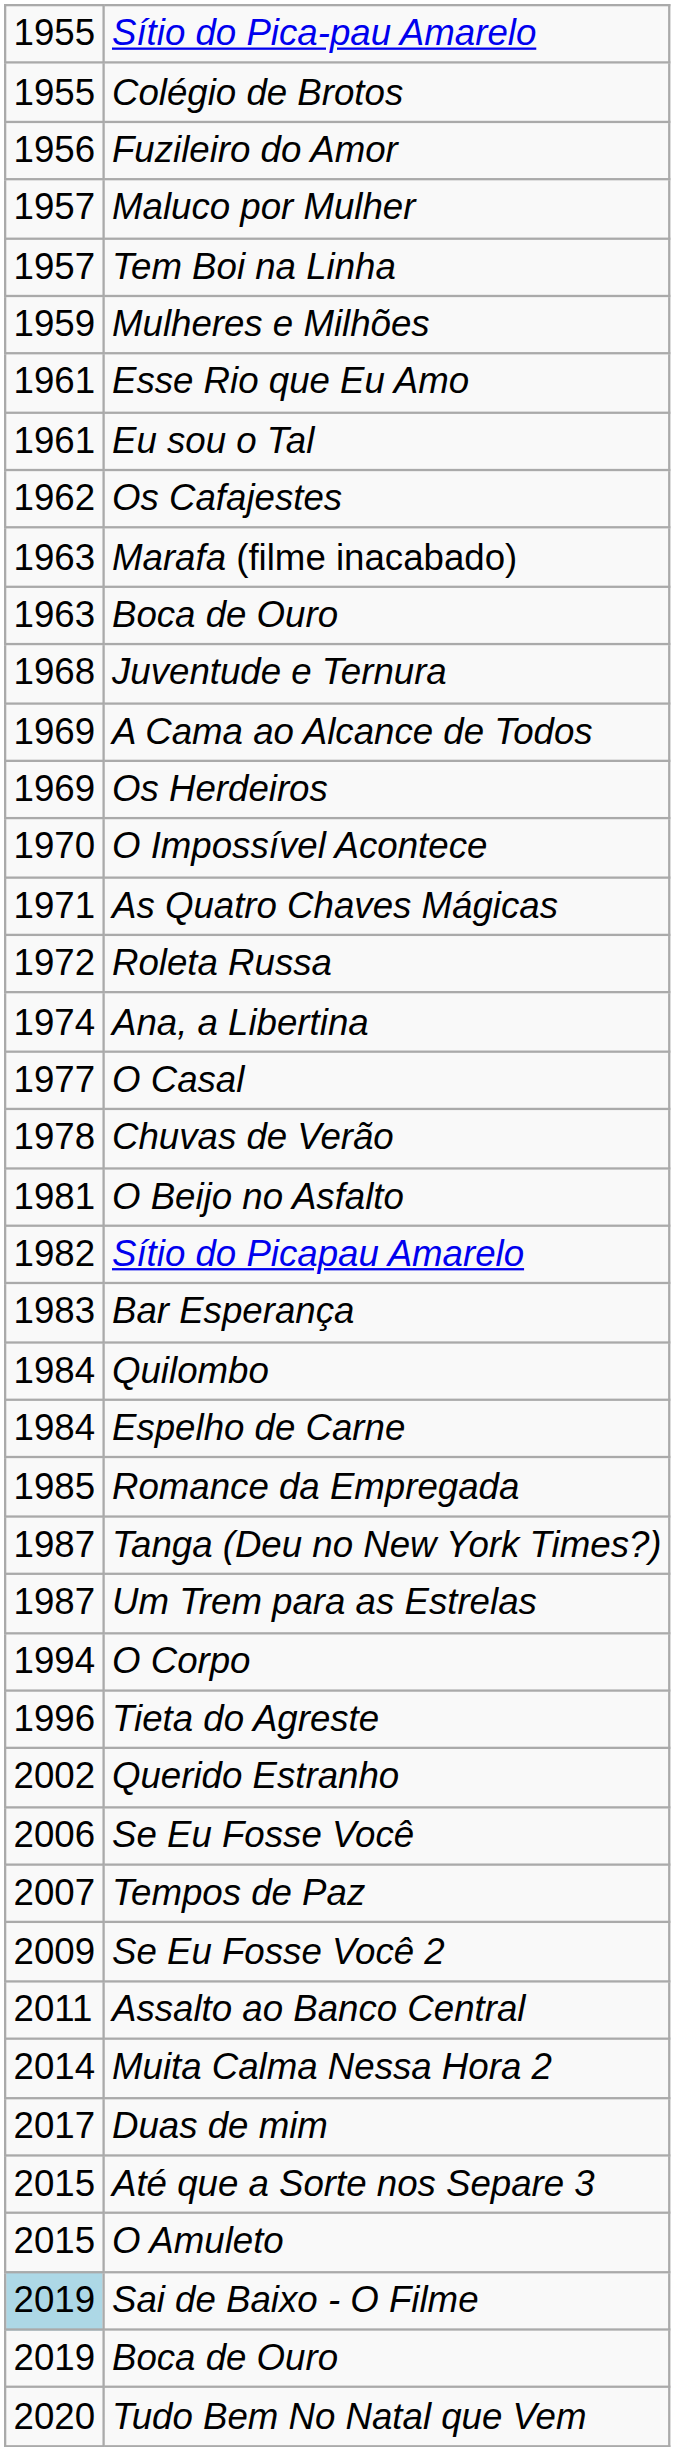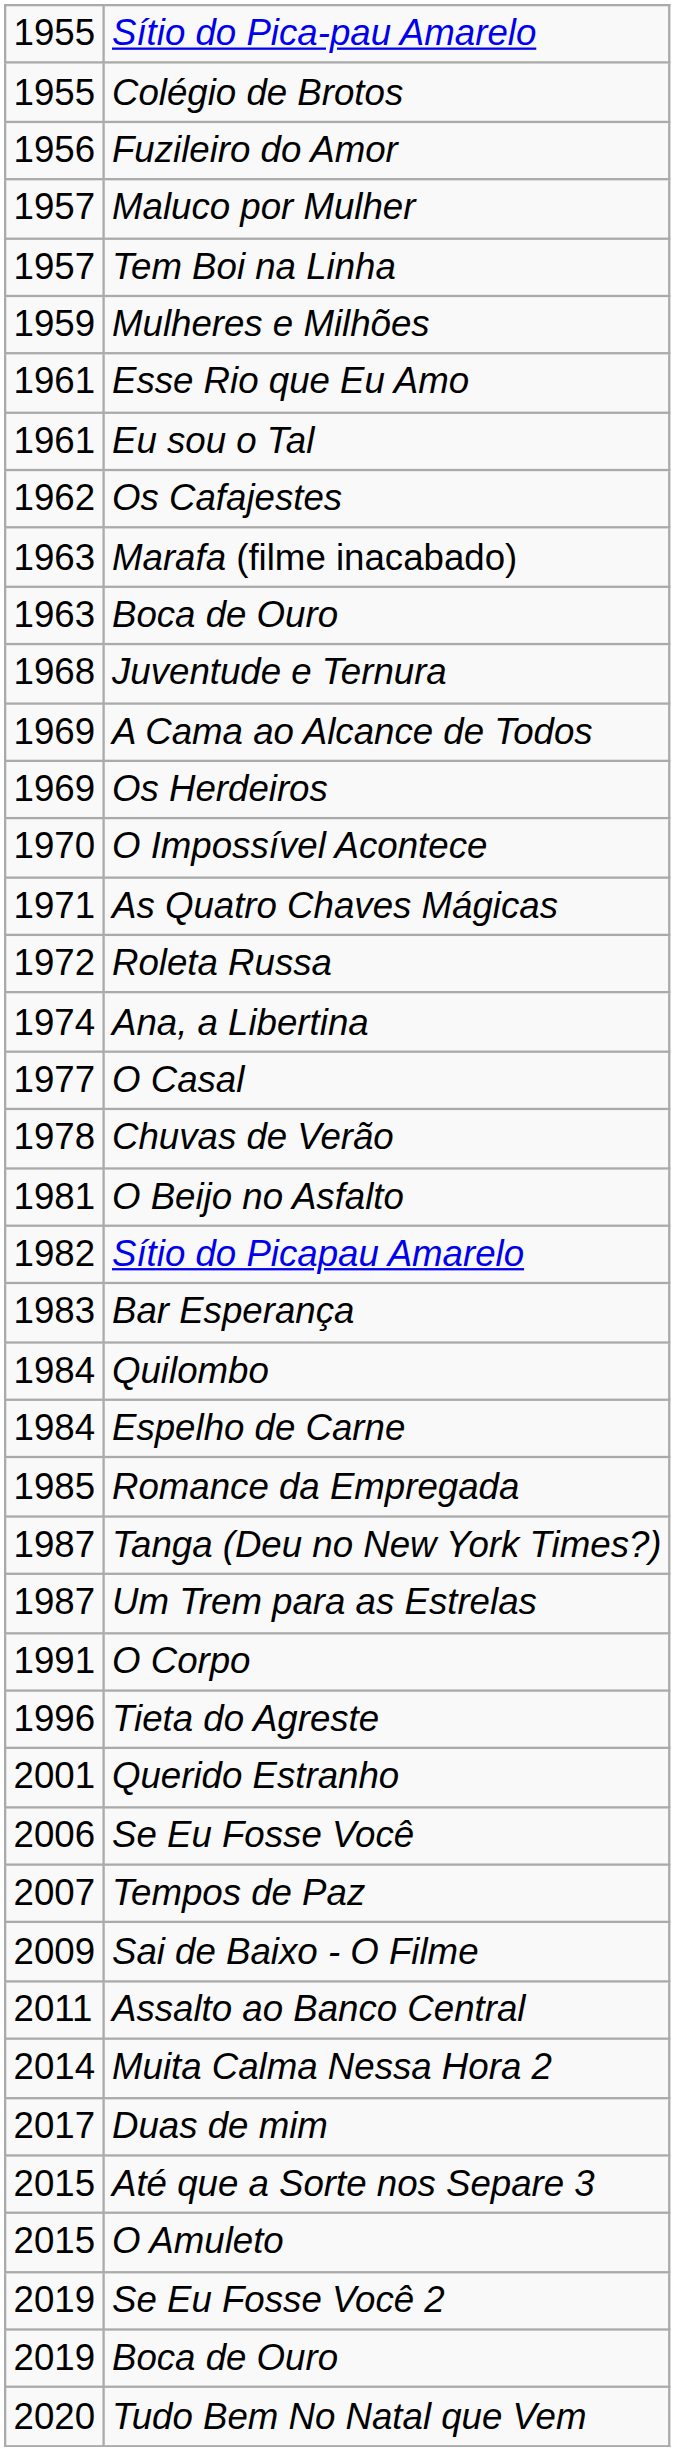(54, 1660) 1994 -> (54, 1660) 1991
(54, 1776) 2002 -> (54, 1776) 2001
(278, 1951) Se Eu Fosse Você 2 -> (295, 1951) Sai de Baixo - O Filme
(54, 2299) lightblue background -> (54, 2299) no background
(295, 2299) Sai de Baixo - O Filme -> (278, 2299) Se Eu Fosse Você 2
